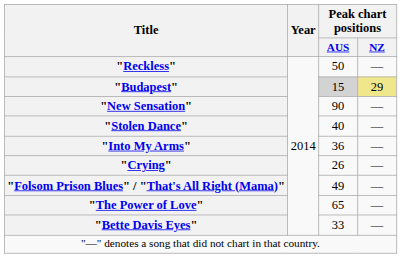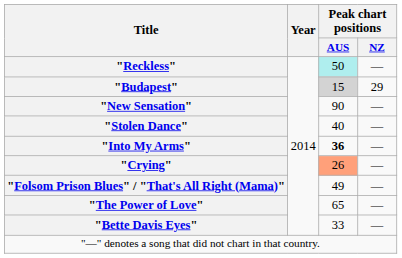(338, 66) no background -> (338, 66) paleturquoise background
(377, 86) khaki background -> (377, 86) no background
(338, 145) normal -> (338, 145) bold
(338, 165) no background -> (338, 165) lightsalmon background
